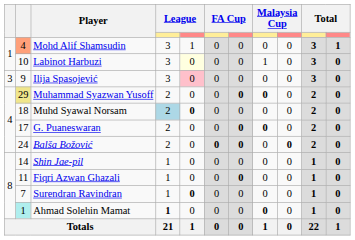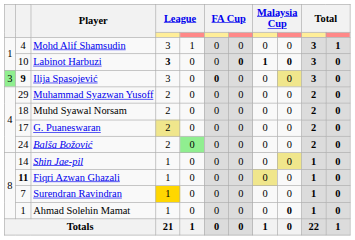(23, 45) lightsalmon background -> (23, 45) no background
(168, 62) normal -> (168, 62) bold
(192, 62) lightyellow background -> (192, 62) no background
(241, 62) normal -> (241, 62) bold
(265, 62) normal -> (265, 62) bold
(289, 62) normal -> (289, 62) bold
(10, 78) no background -> (10, 78) lightgreen background
(23, 78) normal -> (23, 78) bold
(192, 78) pink background -> (192, 78) no background
(216, 78) normal -> (216, 78) bold
(289, 78) no background -> (289, 78) khaki background
(23, 95) khaki background -> (23, 95) no background
(241, 95) bold -> (241, 95) normal
(265, 95) bold -> (265, 95) normal
(168, 111) lightblue background -> (168, 111) no background
(192, 111) bold -> (192, 111) normal
(168, 128) no background -> (168, 128) khaki background
(241, 128) bold -> (241, 128) normal
(265, 128) bold -> (265, 128) normal
(192, 144) no background -> (192, 144) lightgreen background
(216, 144) bold -> (216, 144) normal
(241, 144) bold -> (241, 144) normal
(289, 144) bold -> (289, 144) normal
(289, 161) no background -> (289, 161) khaki background
(23, 177) normal -> (23, 177) bold
(241, 177) bold -> (241, 177) normal
(265, 177) no background -> (265, 177) khaki background
(168, 194) no background -> (168, 194) gold background
(192, 194) bold -> (192, 194) normal
(23, 210) paleturquoise background -> (23, 210) no background
(168, 210) bold -> (168, 210) normal
(265, 210) bold -> (265, 210) normal
(289, 210) normal -> (289, 210) bold
